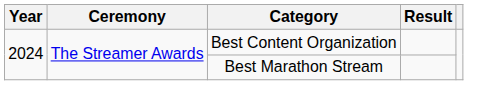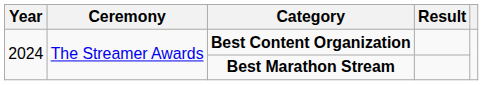(304, 42) normal -> (311, 42) bold
(304, 67) normal -> (311, 67) bold
